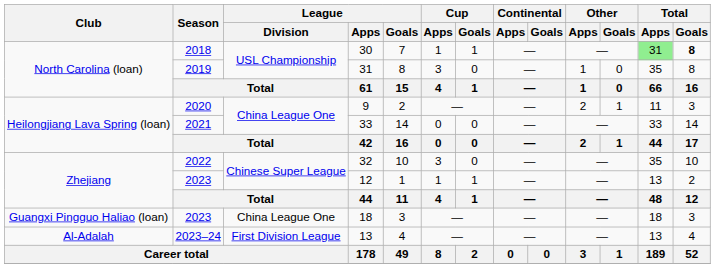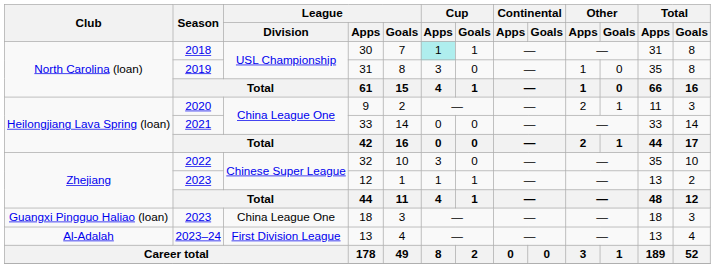(438, 50) no background -> (438, 50) paleturquoise background
(655, 50) lightgreen background -> (655, 50) no background
(692, 50) bold -> (692, 50) normal
